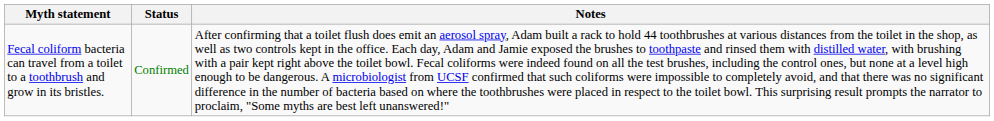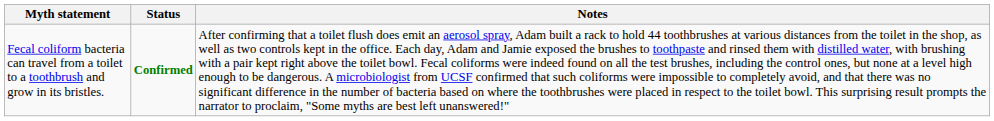(162, 70) normal -> (163, 70) bold
